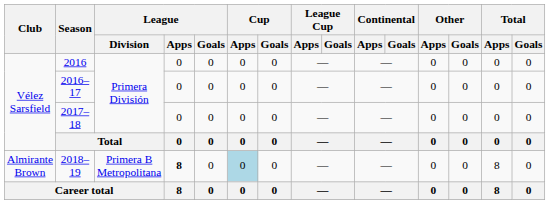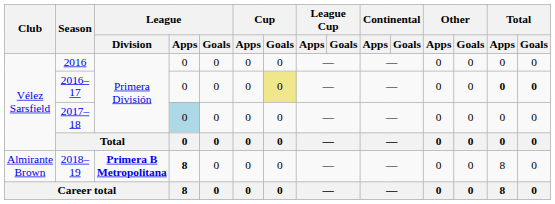(274, 86) no background -> (280, 86) khaki background
(497, 86) normal -> (502, 86) bold
(529, 86) normal -> (534, 86) bold
(179, 117) no background -> (185, 117) lightblue background
(129, 166) normal -> (132, 166) bold
(243, 166) lightblue background -> (248, 166) no background
